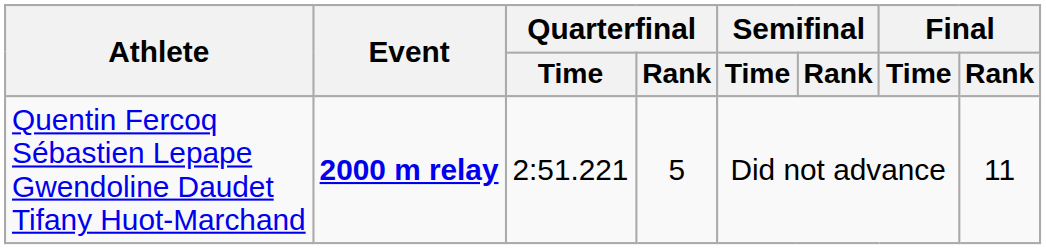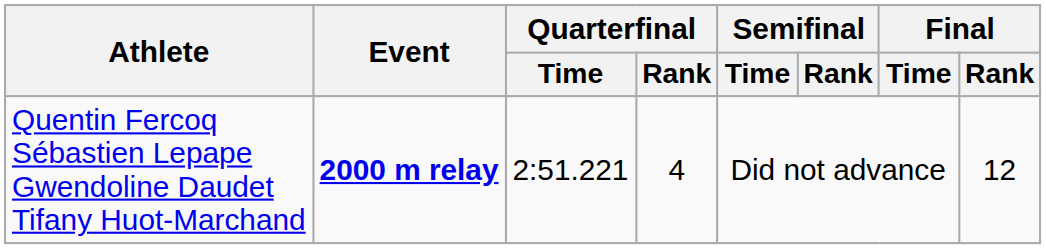(677, 170) 5 -> (677, 170) 4
(1000, 170) 11 -> (1000, 170) 12
